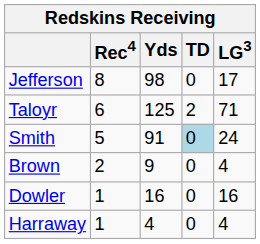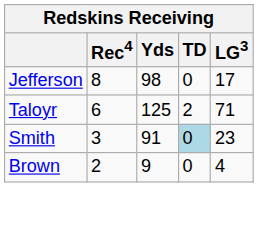(99, 138) 5 -> (96, 138) 3
(228, 138) 24 -> (225, 138) 23
- row: (37, 195)
- row: (47, 224)
